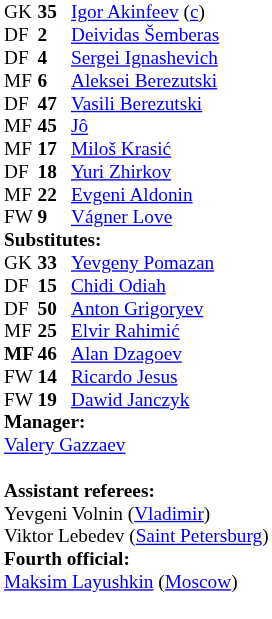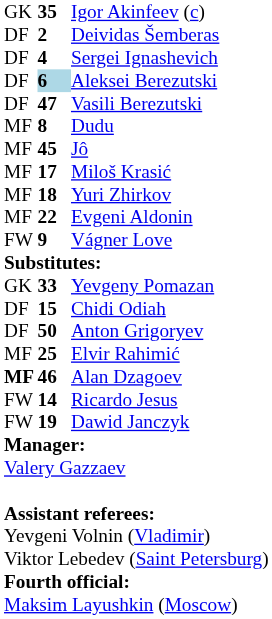(18, 80) MF -> (16, 80) DF
(42, 80) no background -> (42, 80) lightblue background
+ row: (92, 126)
(16, 171) DF -> (18, 194) MF
